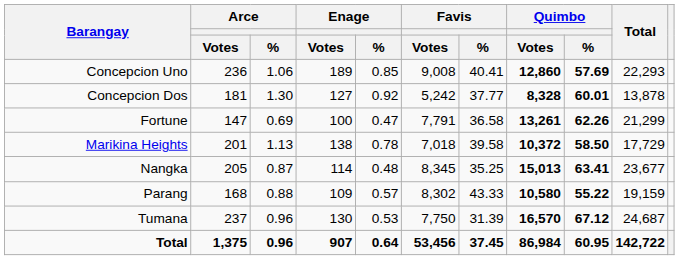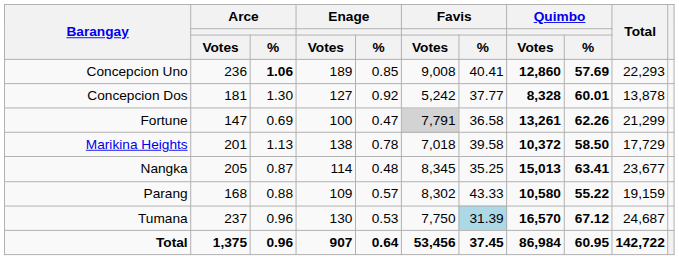(280, 71) normal -> (280, 71) bold
(438, 120) no background -> (438, 120) lightgrey background
(487, 218) no background -> (487, 218) lightblue background
